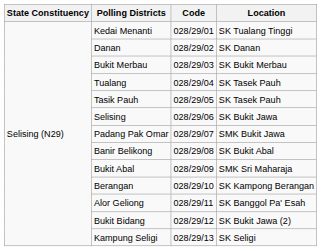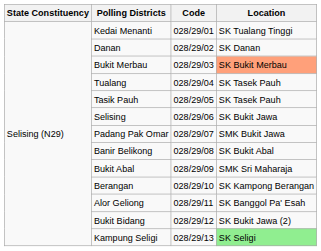(253, 65) no background -> (253, 65) lightsalmon background
(237, 238) no background -> (237, 238) lightgreen background
